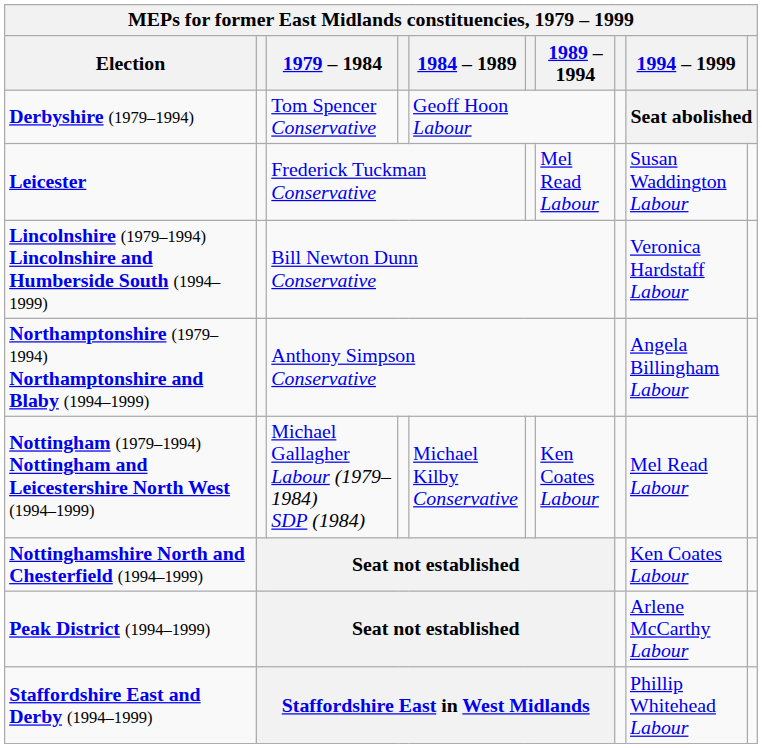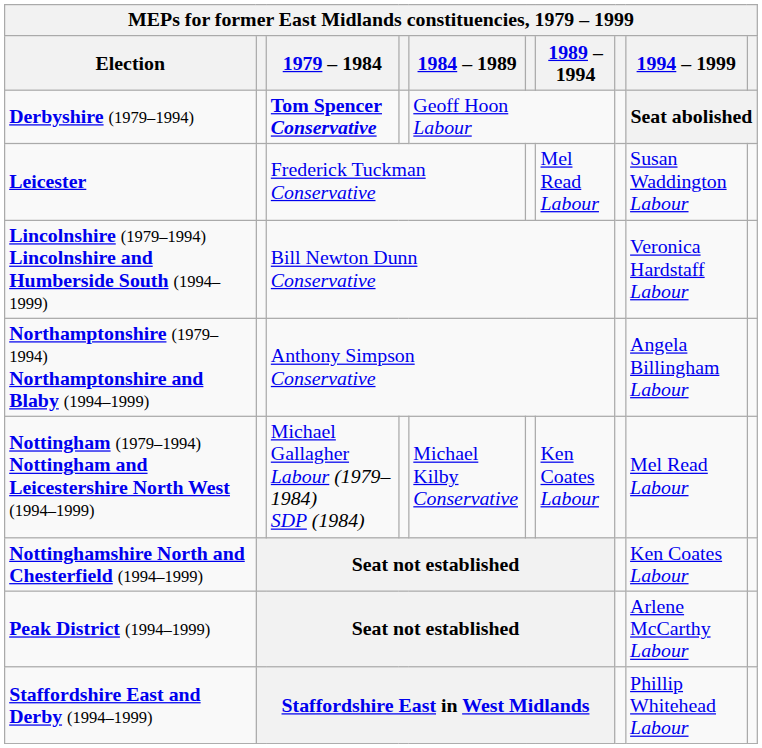(324, 116) normal -> (326, 116) bold
